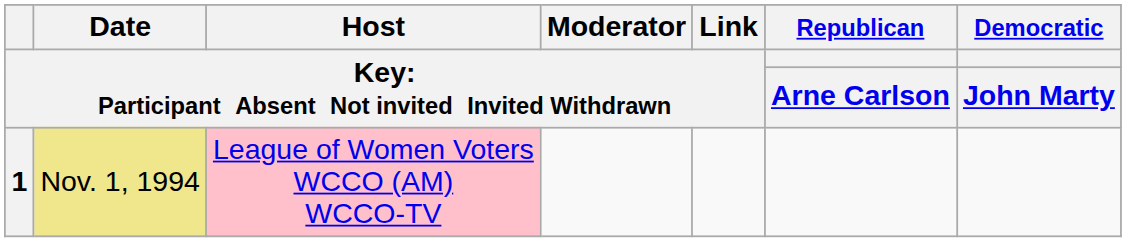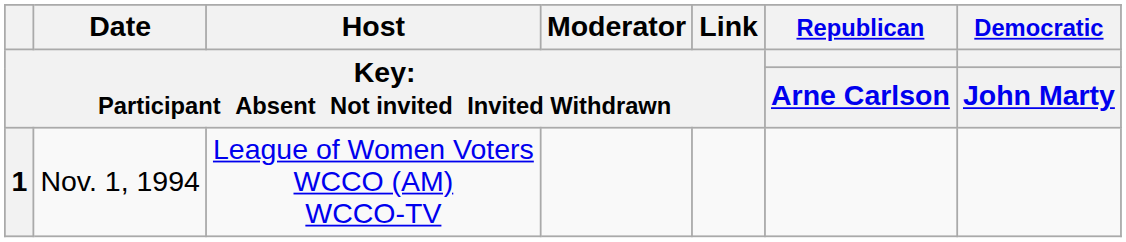(120, 181) khaki background -> (120, 181) no background
(373, 181) pink background -> (373, 181) no background
